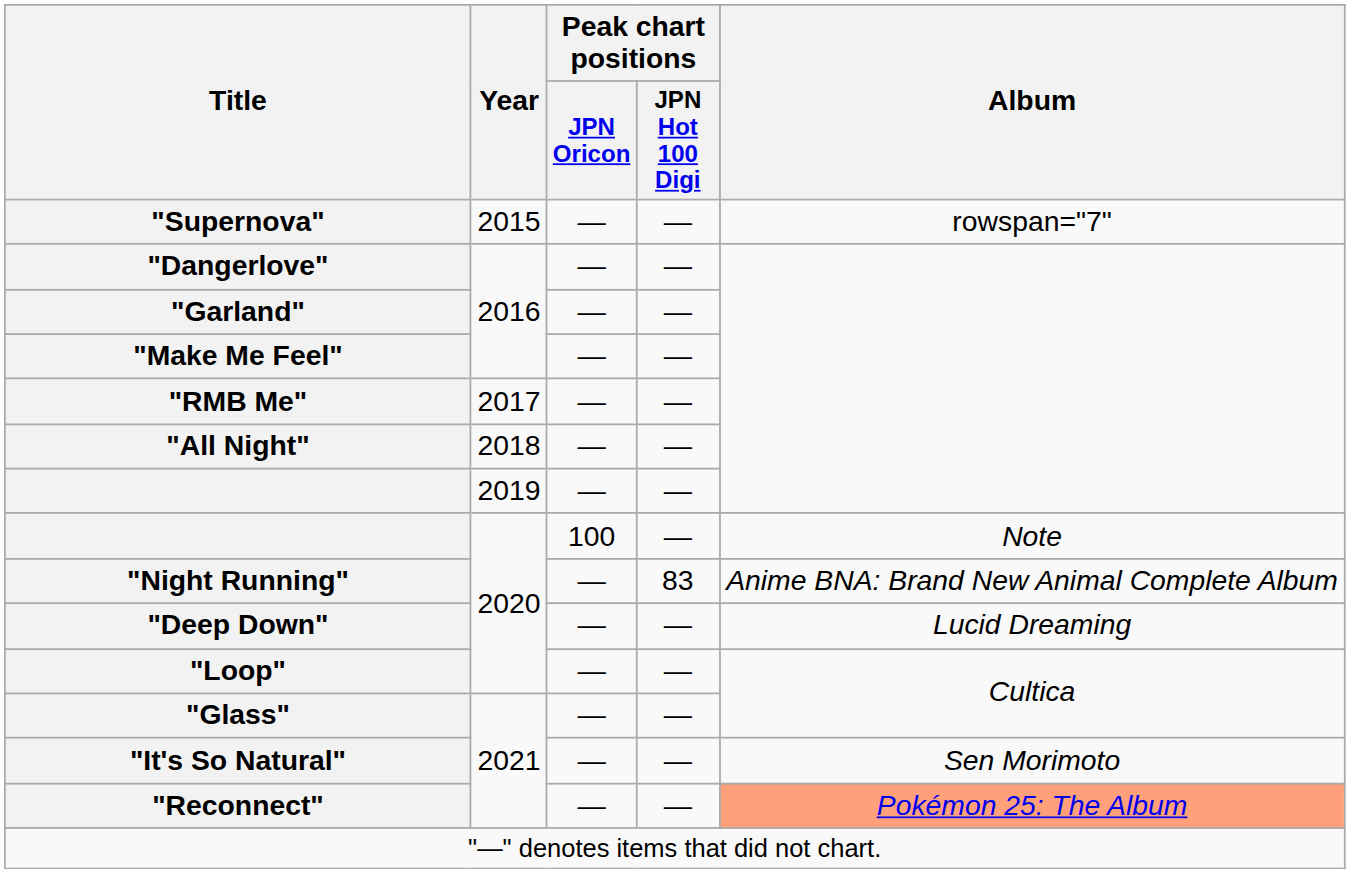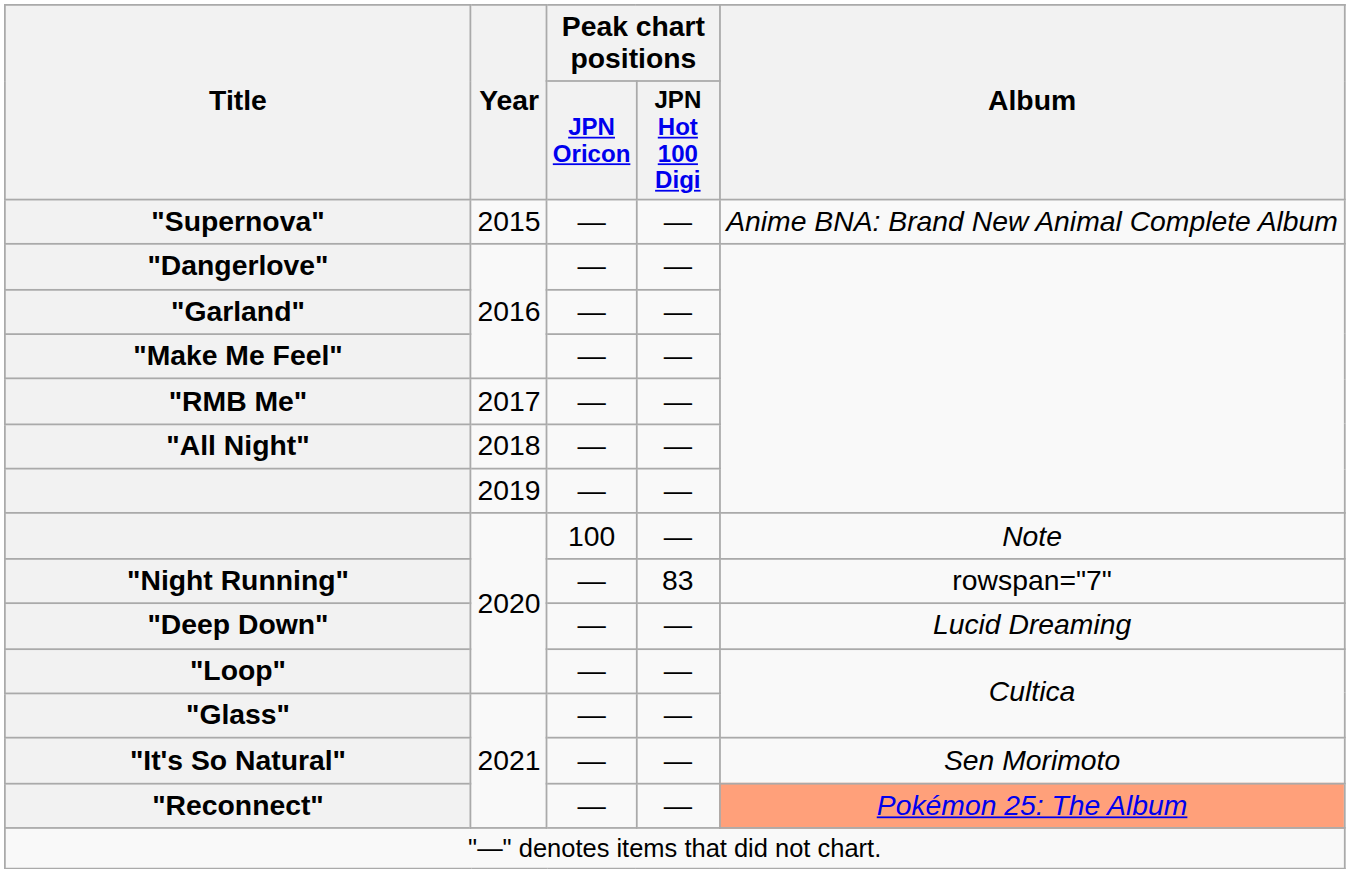(1032, 221) rowspan="7" -> (1032, 221) Anime BNA: Brand New Animal Complete Album
(1032, 580) Anime BNA: Brand New Animal Complete Album -> (1032, 580) rowspan="7"
